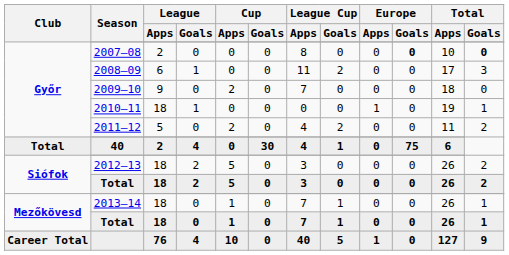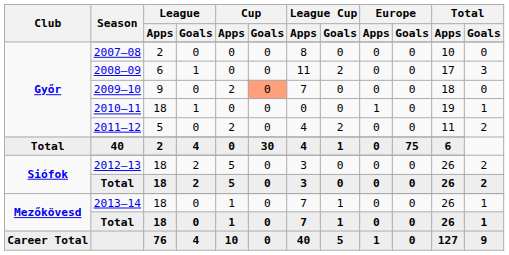(412, 51) bold -> (412, 51) normal
(484, 51) bold -> (484, 51) normal
(267, 89) no background -> (267, 89) lightsalmon background
